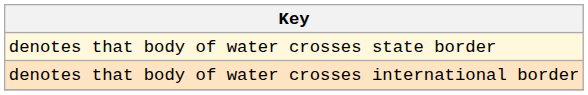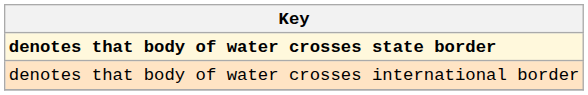(253, 47) normal -> (253, 47) bold
